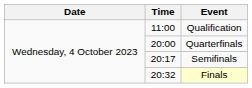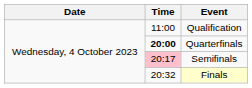(163, 43) normal -> (163, 43) bold
(163, 59) no background -> (163, 59) pink background
